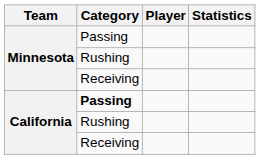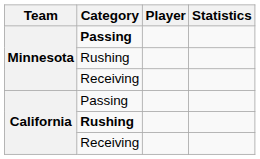(104, 36) normal -> (106, 36) bold
(106, 100) bold -> (104, 100) normal
(105, 122) normal -> (107, 122) bold
